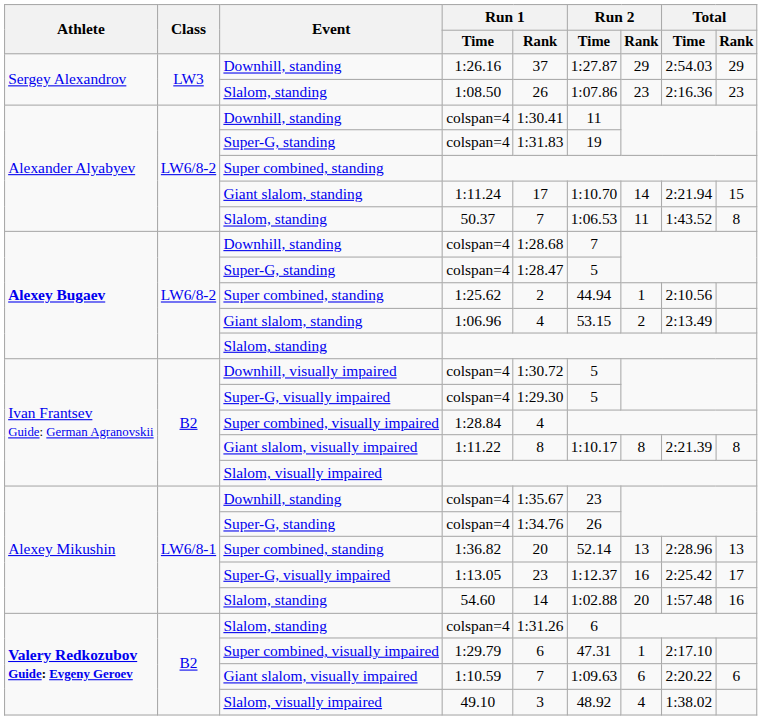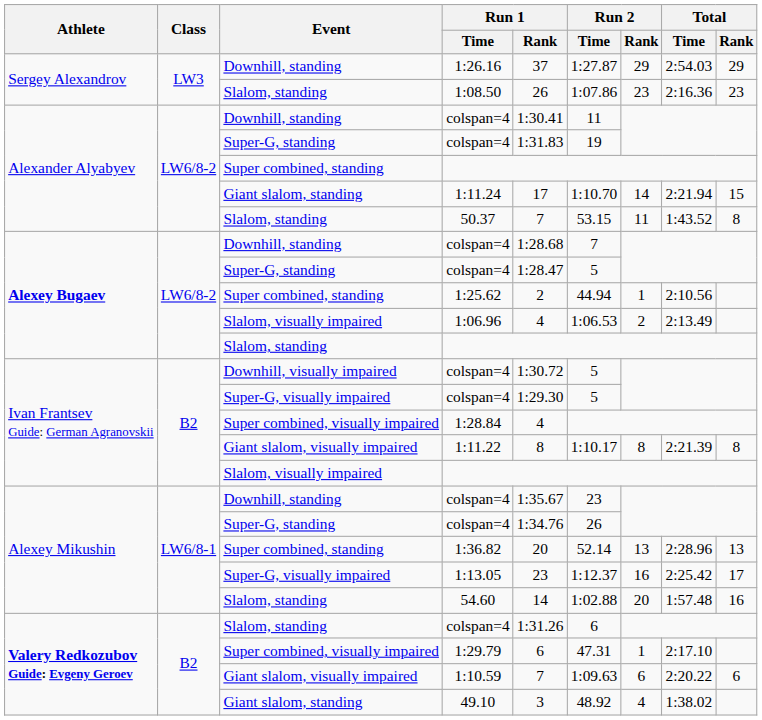(594, 219) 1:06.53 -> (594, 219) 53.15
(293, 321) Giant slalom, standing -> (303, 321) Slalom, visually impaired
(594, 321) 53.15 -> (594, 321) 1:06.53
(303, 702) Slalom, visually impaired -> (293, 702) Giant slalom, standing
